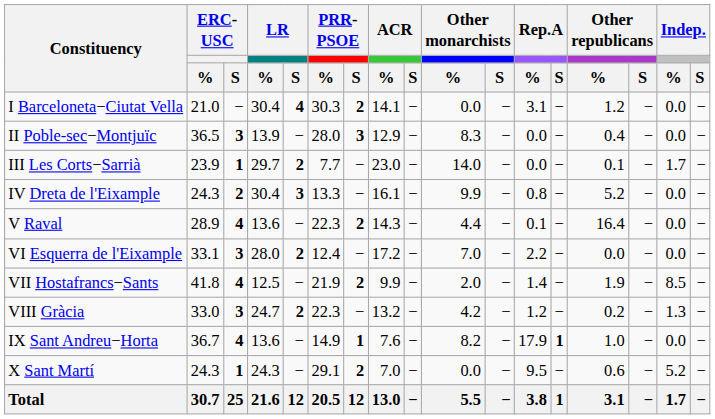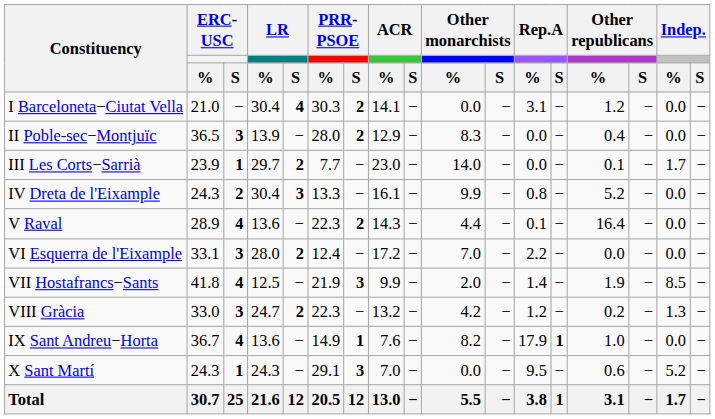(360, 136) 3 -> (360, 136) 2
(360, 282) 2 -> (360, 282) 3
(360, 370) 2 -> (360, 370) 3
